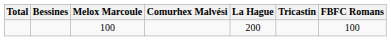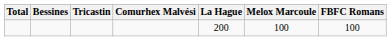columns swapped: (297, 12) <-> (107, 12)
